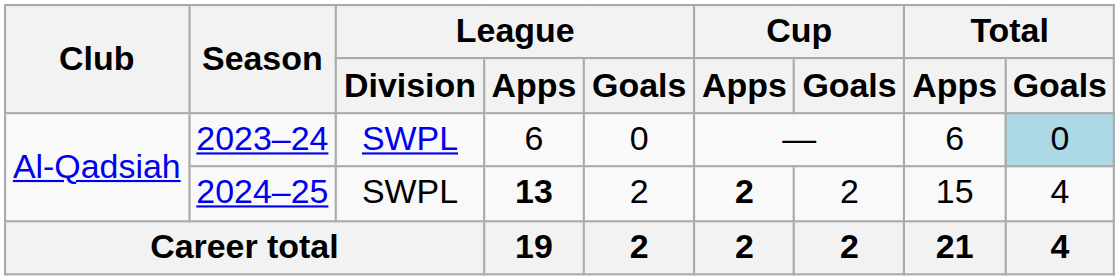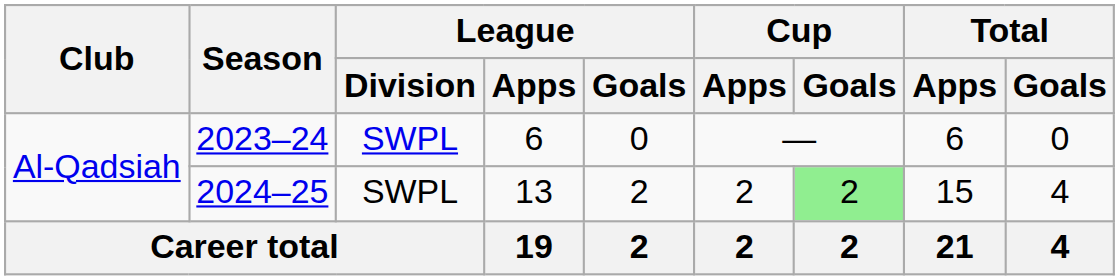(1060, 138) lightblue background -> (1060, 138) no background
(534, 192) bold -> (534, 192) normal
(744, 192) bold -> (744, 192) normal
(850, 192) no background -> (850, 192) lightgreen background
